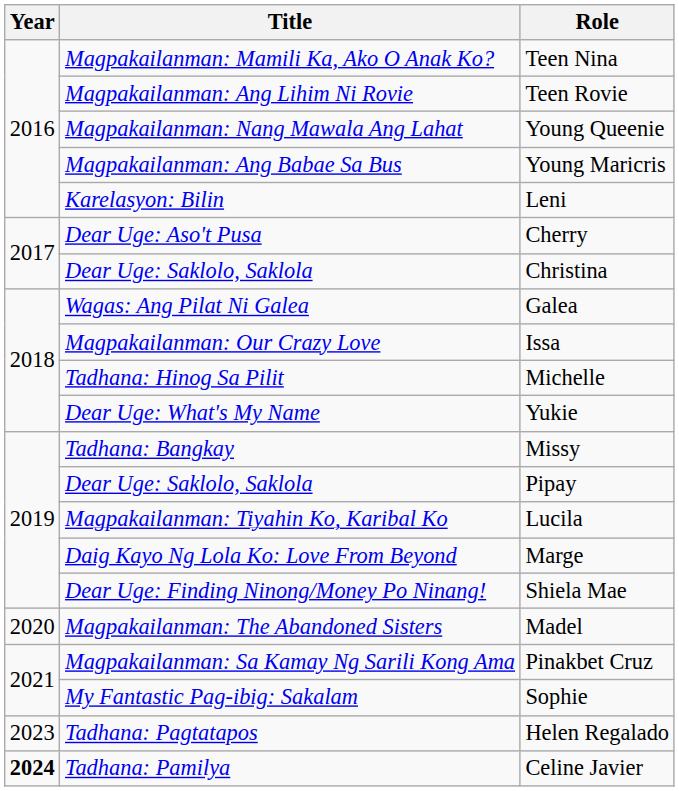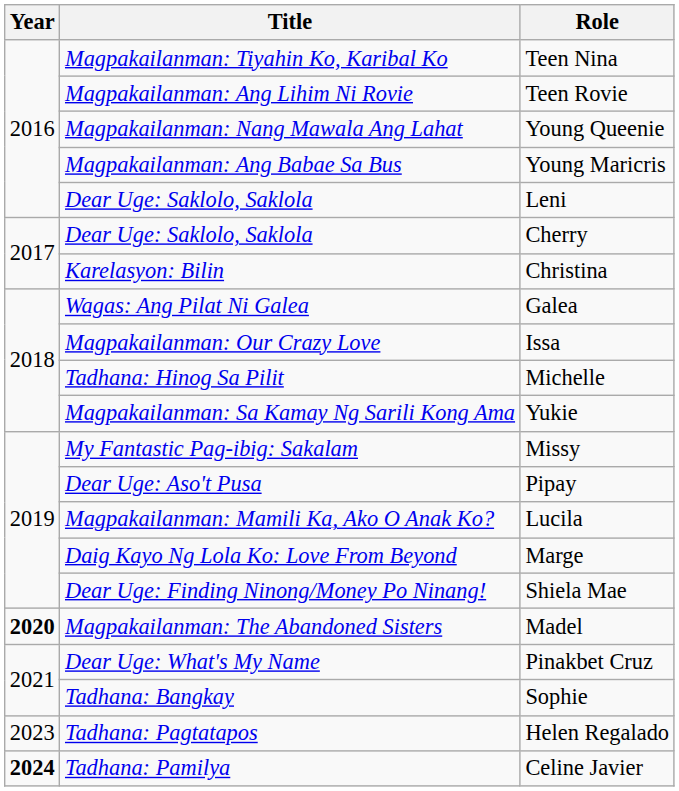(280, 57) Magpakailanman: Mamili Ka, Ako O Anak Ko? -> (256, 57) Magpakailanman: Tiyahin Ko, Karibal Ko
(145, 199) Karelasyon: Bilin -> (189, 199) Dear Uge: Saklolo, Saklola
(163, 235) Dear Uge: Aso't Pusa -> (189, 235) Dear Uge: Saklolo, Saklola
(189, 270) Dear Uge: Saklolo, Saklola -> (145, 270) Karelasyon: Bilin
(192, 413) Dear Uge: What's My Name -> (290, 413) Magpakailanman: Sa Kamay Ng Sarili Kong Ama
(150, 448) Tadhana: Bangkay -> (211, 448) My Fantastic Pag-ibig: Sakalam
(189, 484) Dear Uge: Saklolo, Saklola -> (163, 484) Dear Uge: Aso't Pusa
(256, 519) Magpakailanman: Tiyahin Ko, Karibal Ko -> (280, 519) Magpakailanman: Mamili Ka, Ako O Anak Ko?
(32, 626) normal -> (32, 626) bold
(290, 661) Magpakailanman: Sa Kamay Ng Sarili Kong Ama -> (192, 661) Dear Uge: What's My Name
(211, 697) My Fantastic Pag-ibig: Sakalam -> (150, 697) Tadhana: Bangkay
